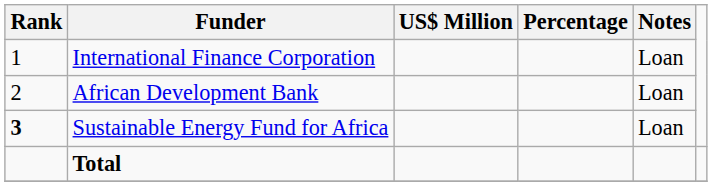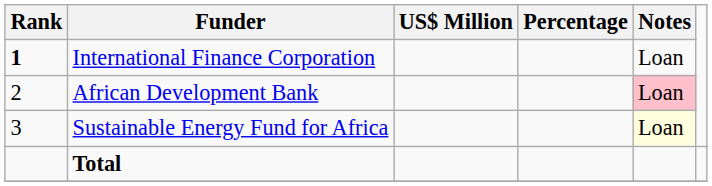(16, 57) normal -> (16, 57) bold
(661, 92) no background -> (661, 92) pink background
(16, 127) bold -> (16, 127) normal
(661, 127) no background -> (661, 127) lightyellow background
